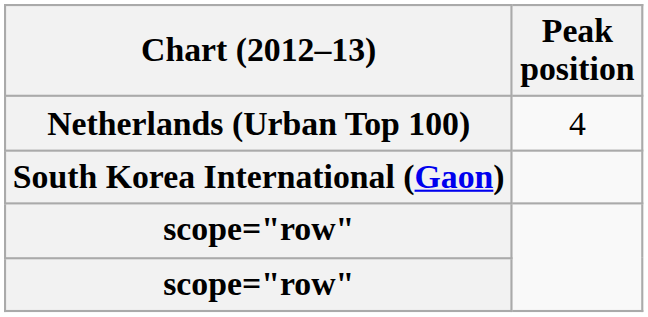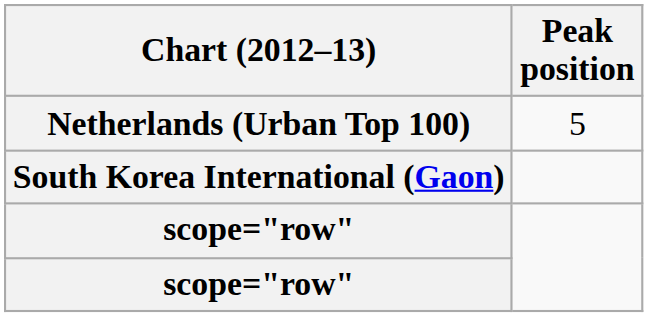(577, 122) 4 -> (577, 122) 5
